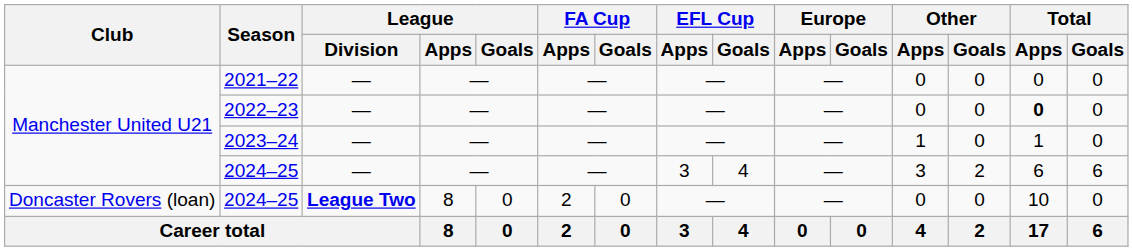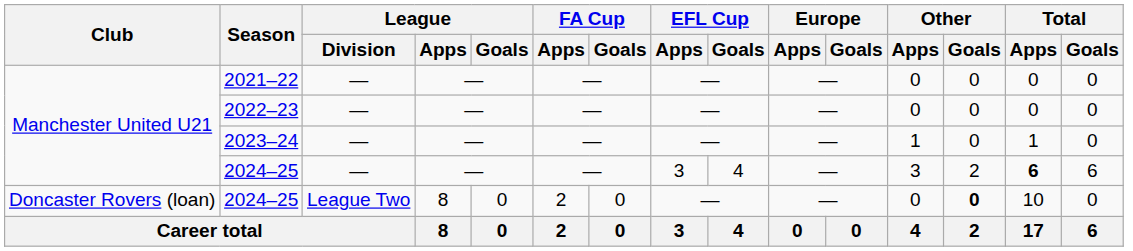(1039, 110) bold -> (1033, 110) normal
(1039, 170) normal -> (1033, 170) bold
(361, 200) bold -> (359, 200) normal
(980, 200) normal -> (974, 200) bold
